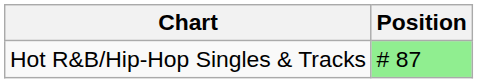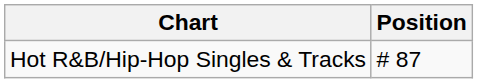(399, 58) lightgreen background -> (399, 58) no background
